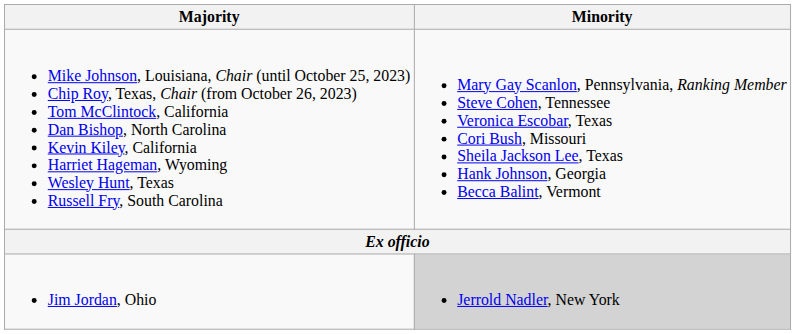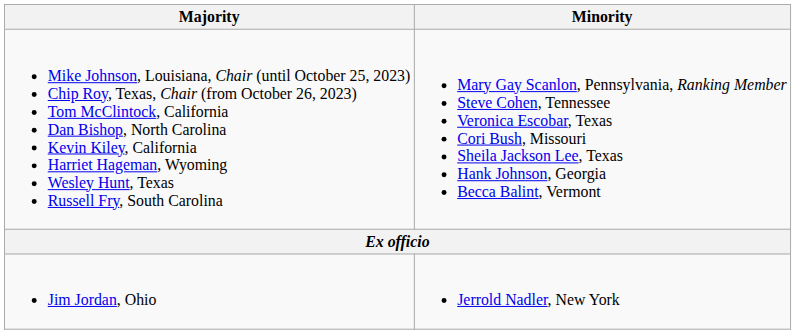(602, 300) lightgrey background -> (602, 300) no background
